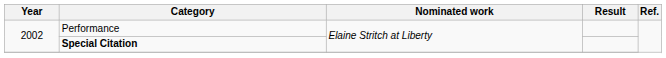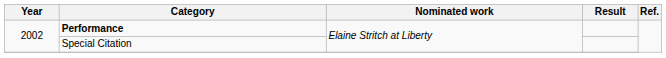(91, 28) normal -> (93, 28) bold
(99, 44) bold -> (97, 44) normal
